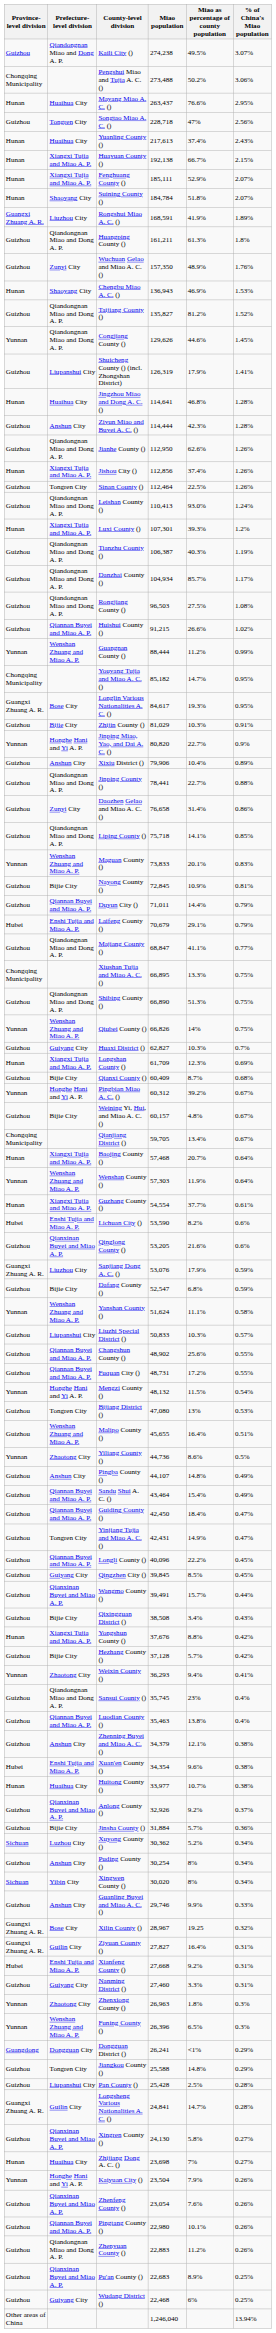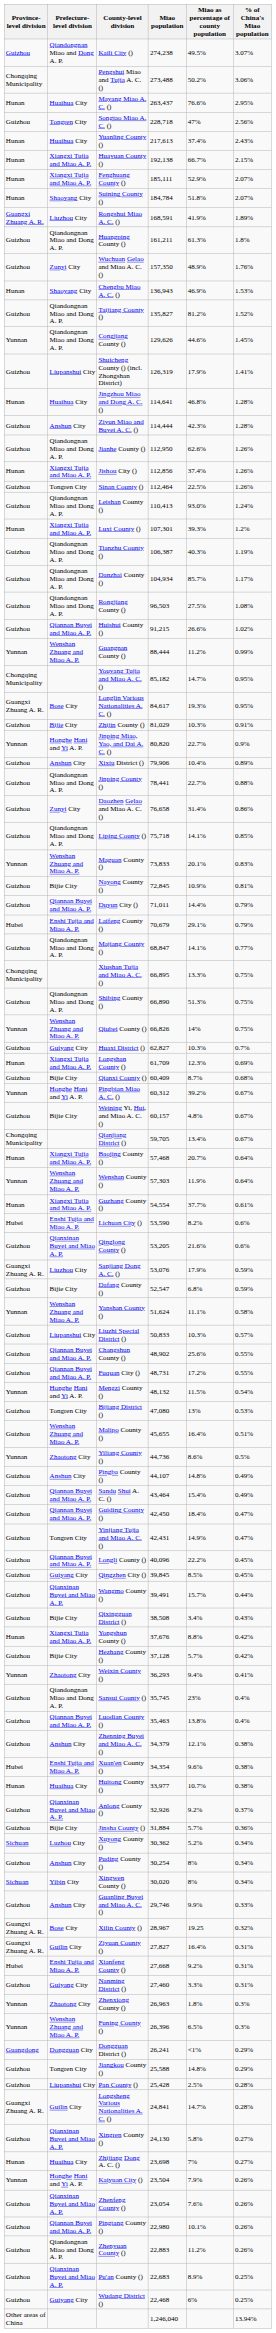(197, 947) 41.1% -> (197, 947) 14.1%
